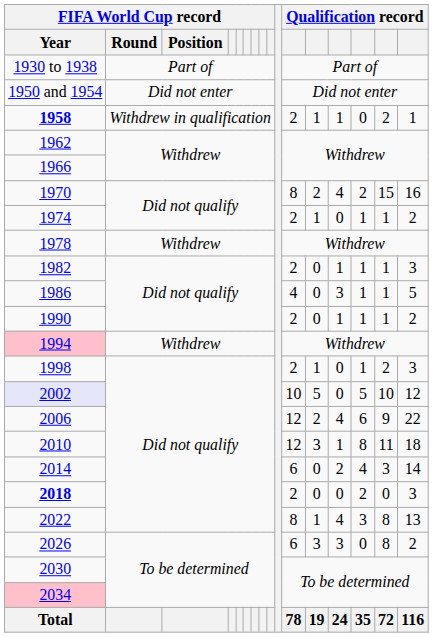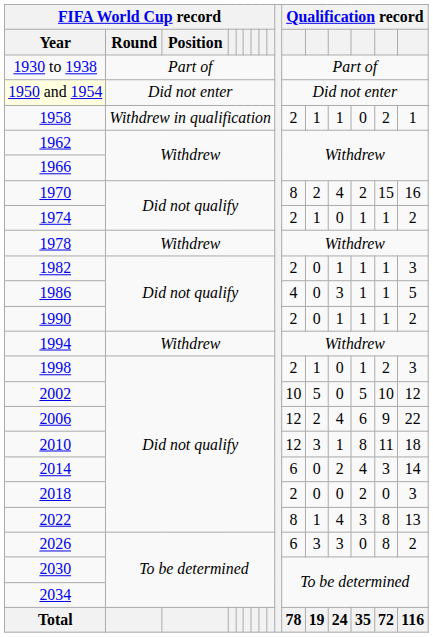(55, 92) no background -> (55, 92) lightyellow background
(55, 117) bold -> (55, 117) normal
(55, 343) pink background -> (55, 343) no background
(55, 393) lavender background -> (55, 393) no background
(55, 494) bold -> (55, 494) normal
(55, 594) pink background -> (55, 594) no background
